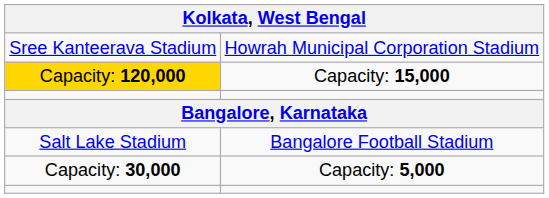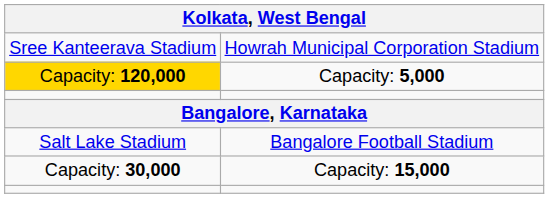(382, 76) Capacity: 15,000 -> (382, 76) Capacity: 5,000
(382, 170) Capacity: 5,000 -> (382, 170) Capacity: 15,000
